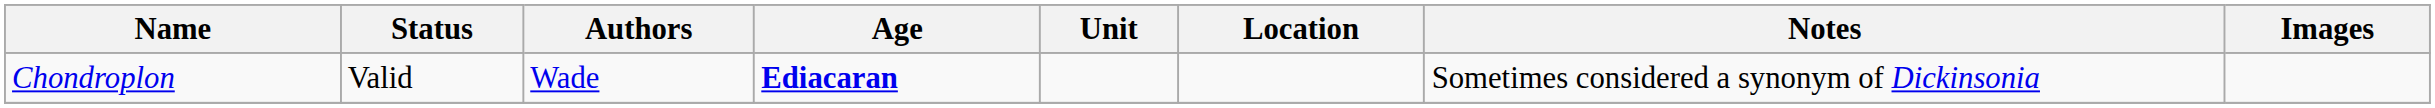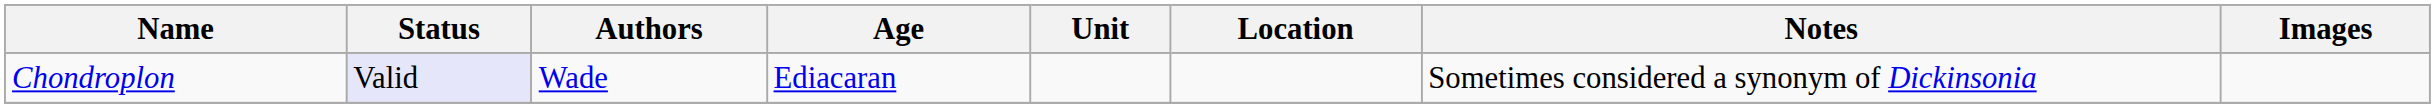(380, 77) no background -> (386, 77) lavender background
(830, 77) bold -> (835, 77) normal
